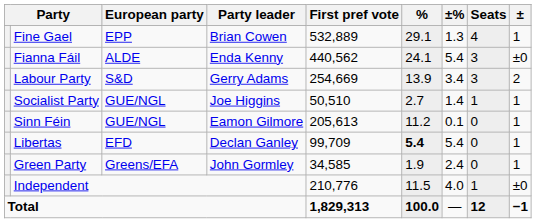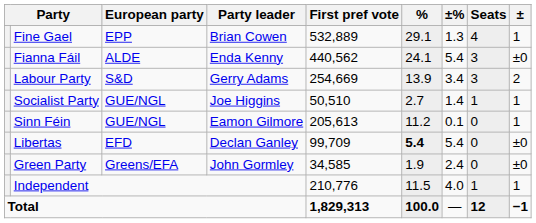(516, 143) 1 -> (520, 143) ±0
(516, 164) 1 -> (520, 164) ±0
(520, 185) ±0 -> (516, 185) 1
